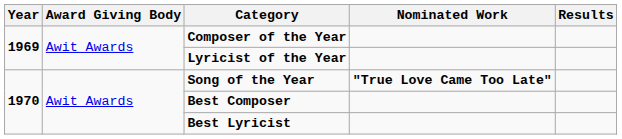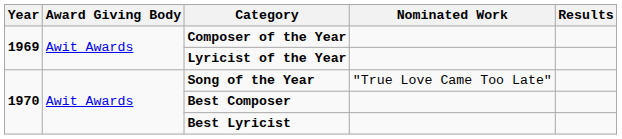(452, 80) bold -> (452, 80) normal
